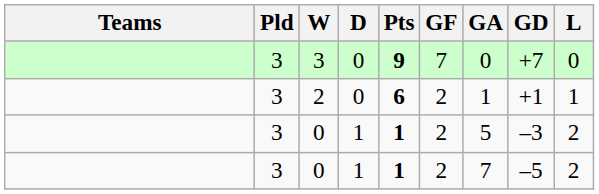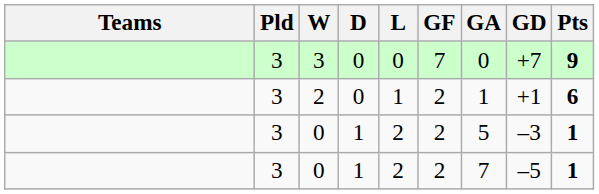columns swapped: (574, 22) <-> (399, 22)
